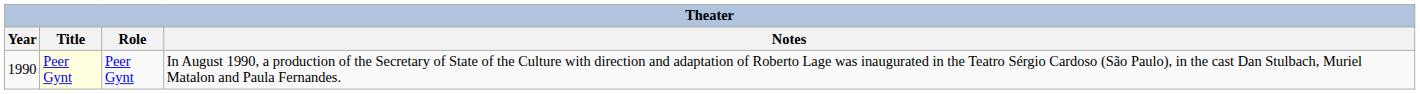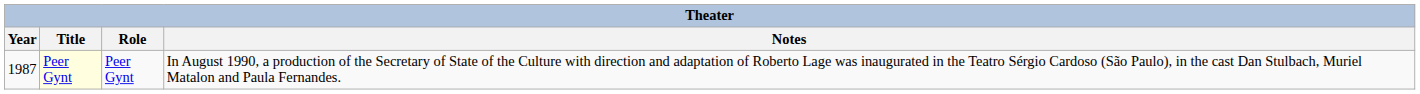(22, 69) 1990 -> (22, 69) 1987
